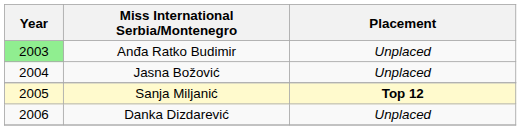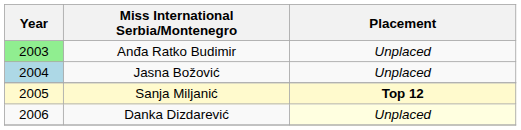(34, 73) no background -> (34, 73) lightblue background
(403, 115) no background -> (403, 115) lightyellow background
